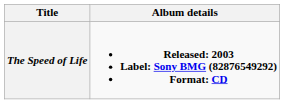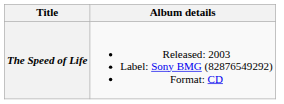(185, 66) bold -> (183, 66) normal
